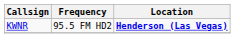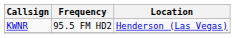(172, 26) bold -> (172, 26) normal
